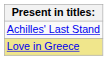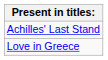(43, 47) khaki background -> (43, 47) no background
